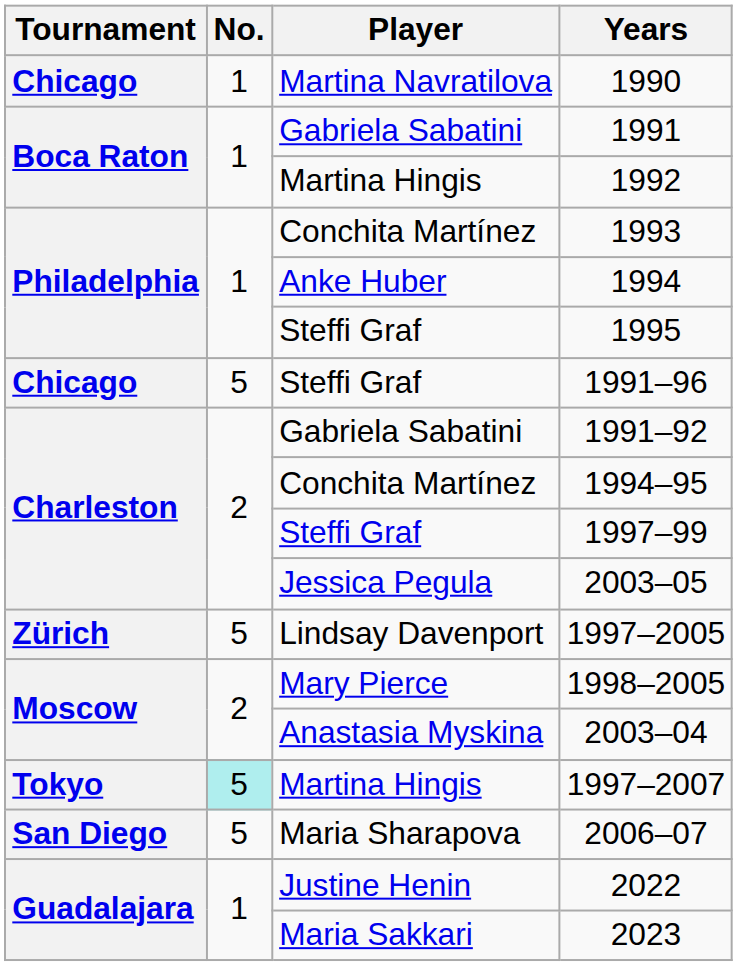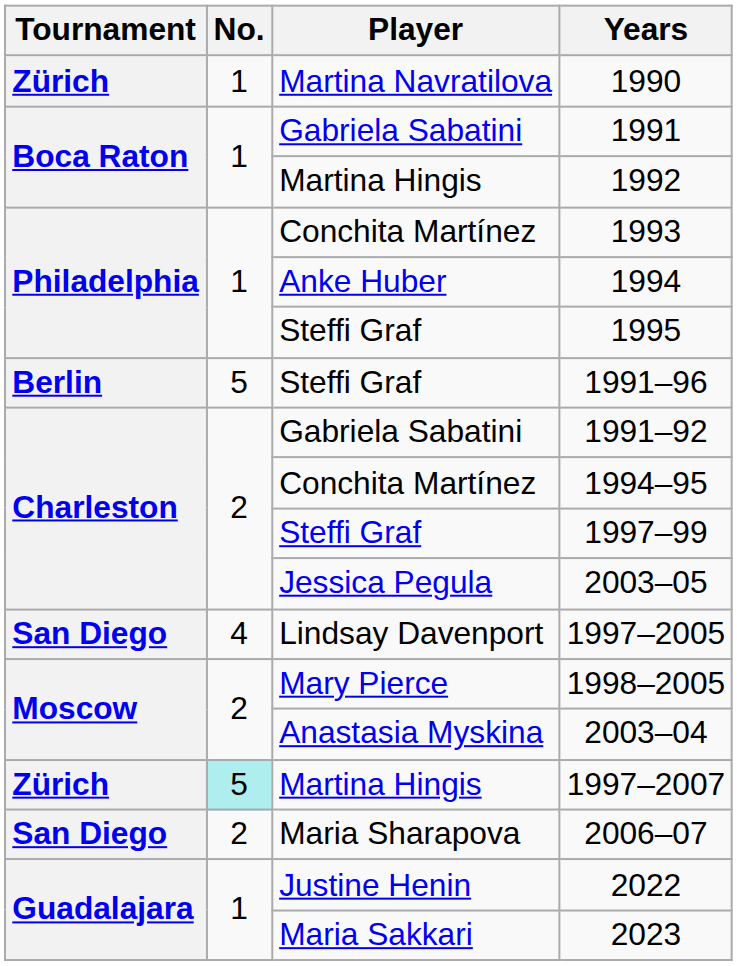(75, 80) Chicago -> (61, 80) Zürich
(75, 381) Chicago -> (57, 381) Berlin
(61, 633) Zürich -> (90, 633) San Diego
(239, 633) 5 -> (239, 633) 4
(58, 783) Tokyo -> (61, 783) Zürich
(239, 834) 5 -> (239, 834) 2
